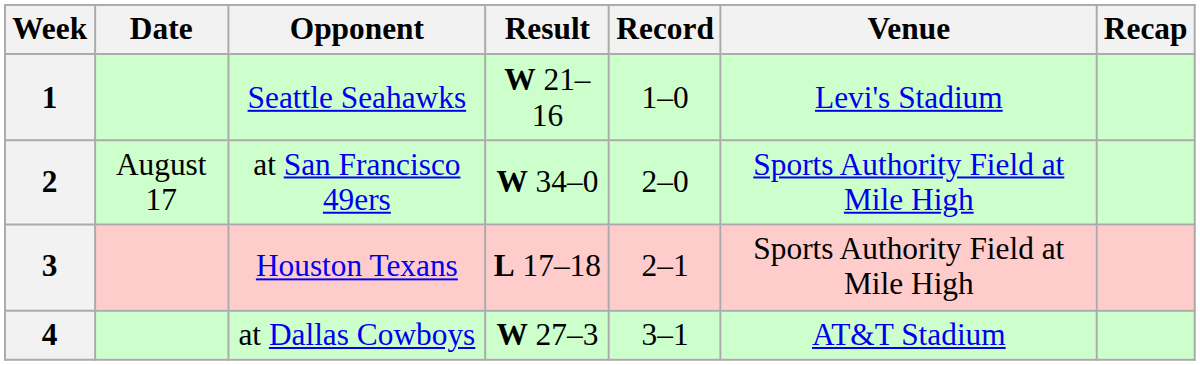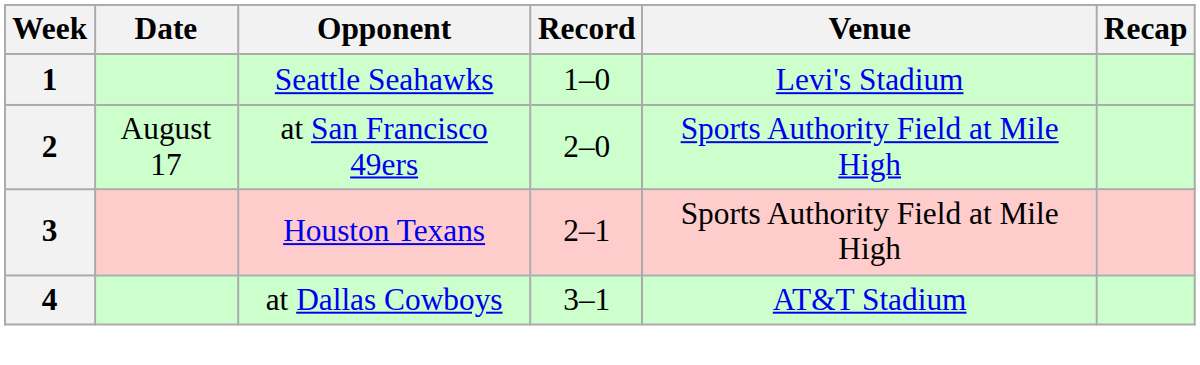- column: (547, 29)
